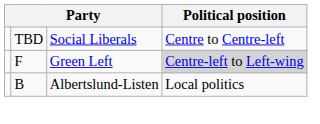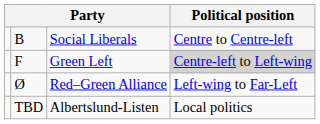(29, 38) TBD -> (19, 38) B
+ row: (108, 84)
(19, 84) B -> (29, 107) TBD
